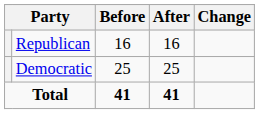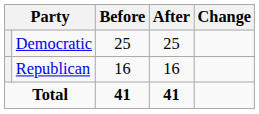rows swapped: (54, 69) <-> (53, 43)
